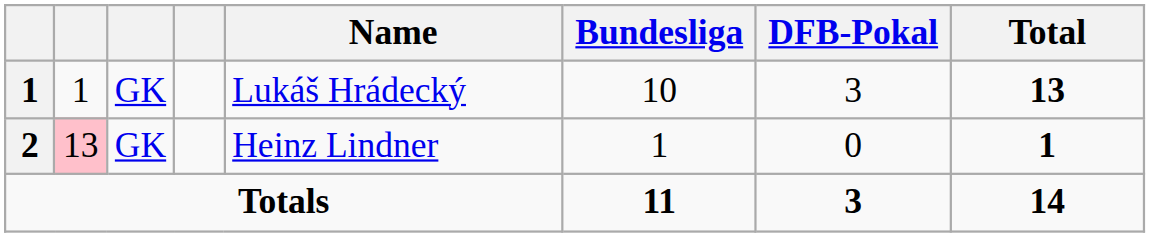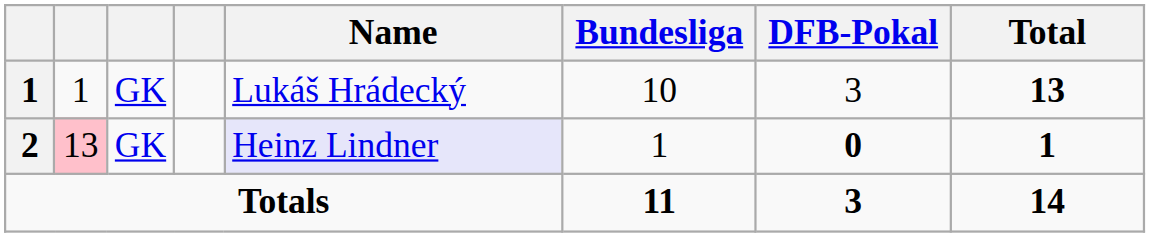(335, 145) no background -> (335, 145) lavender background
(853, 145) normal -> (853, 145) bold
